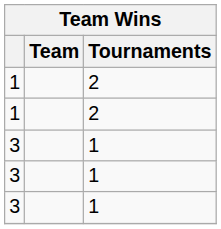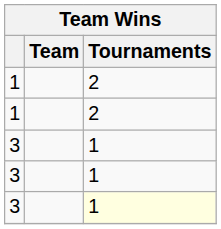(94, 207) no background -> (94, 207) lightyellow background
